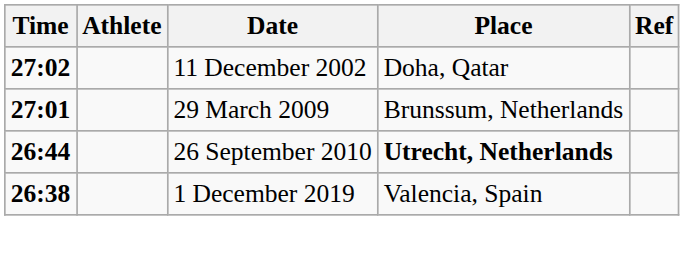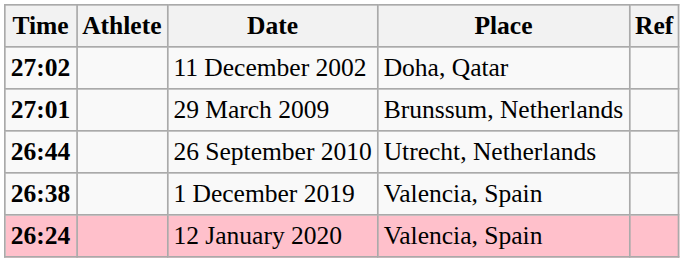(498, 152) bold -> (490, 152) normal
+ row: (258, 236)
